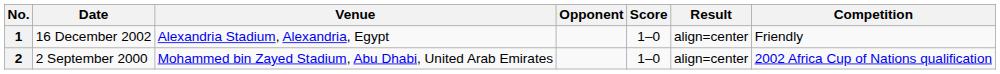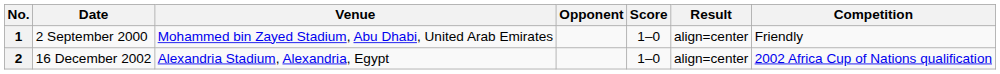(94, 36) 16 December 2002 -> (92, 36) 2 September 2000
(273, 36) Alexandria Stadium, Alexandria, Egypt -> (355, 36) Mohammed bin Zayed Stadium, Abu Dhabi, United Arab Emirates
(92, 58) 2 September 2000 -> (94, 58) 16 December 2002
(355, 58) Mohammed bin Zayed Stadium, Abu Dhabi, United Arab Emirates -> (273, 58) Alexandria Stadium, Alexandria, Egypt
